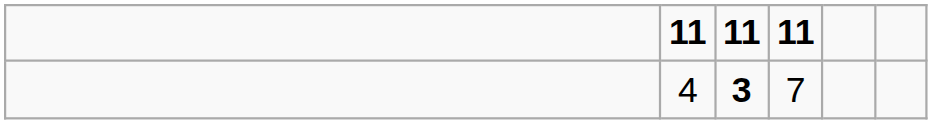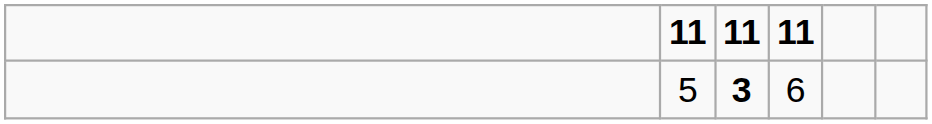(688, 88) 4 -> (688, 88) 5
(796, 88) 7 -> (796, 88) 6
